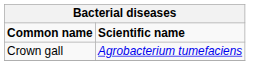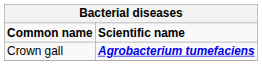(170, 51) normal -> (176, 51) bold
